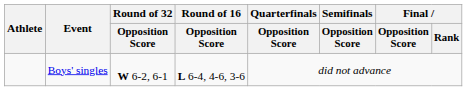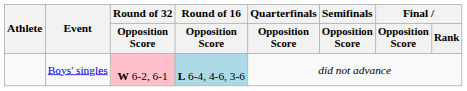(143, 76) no background -> (143, 76) pink background
(211, 76) no background -> (211, 76) lightblue background
